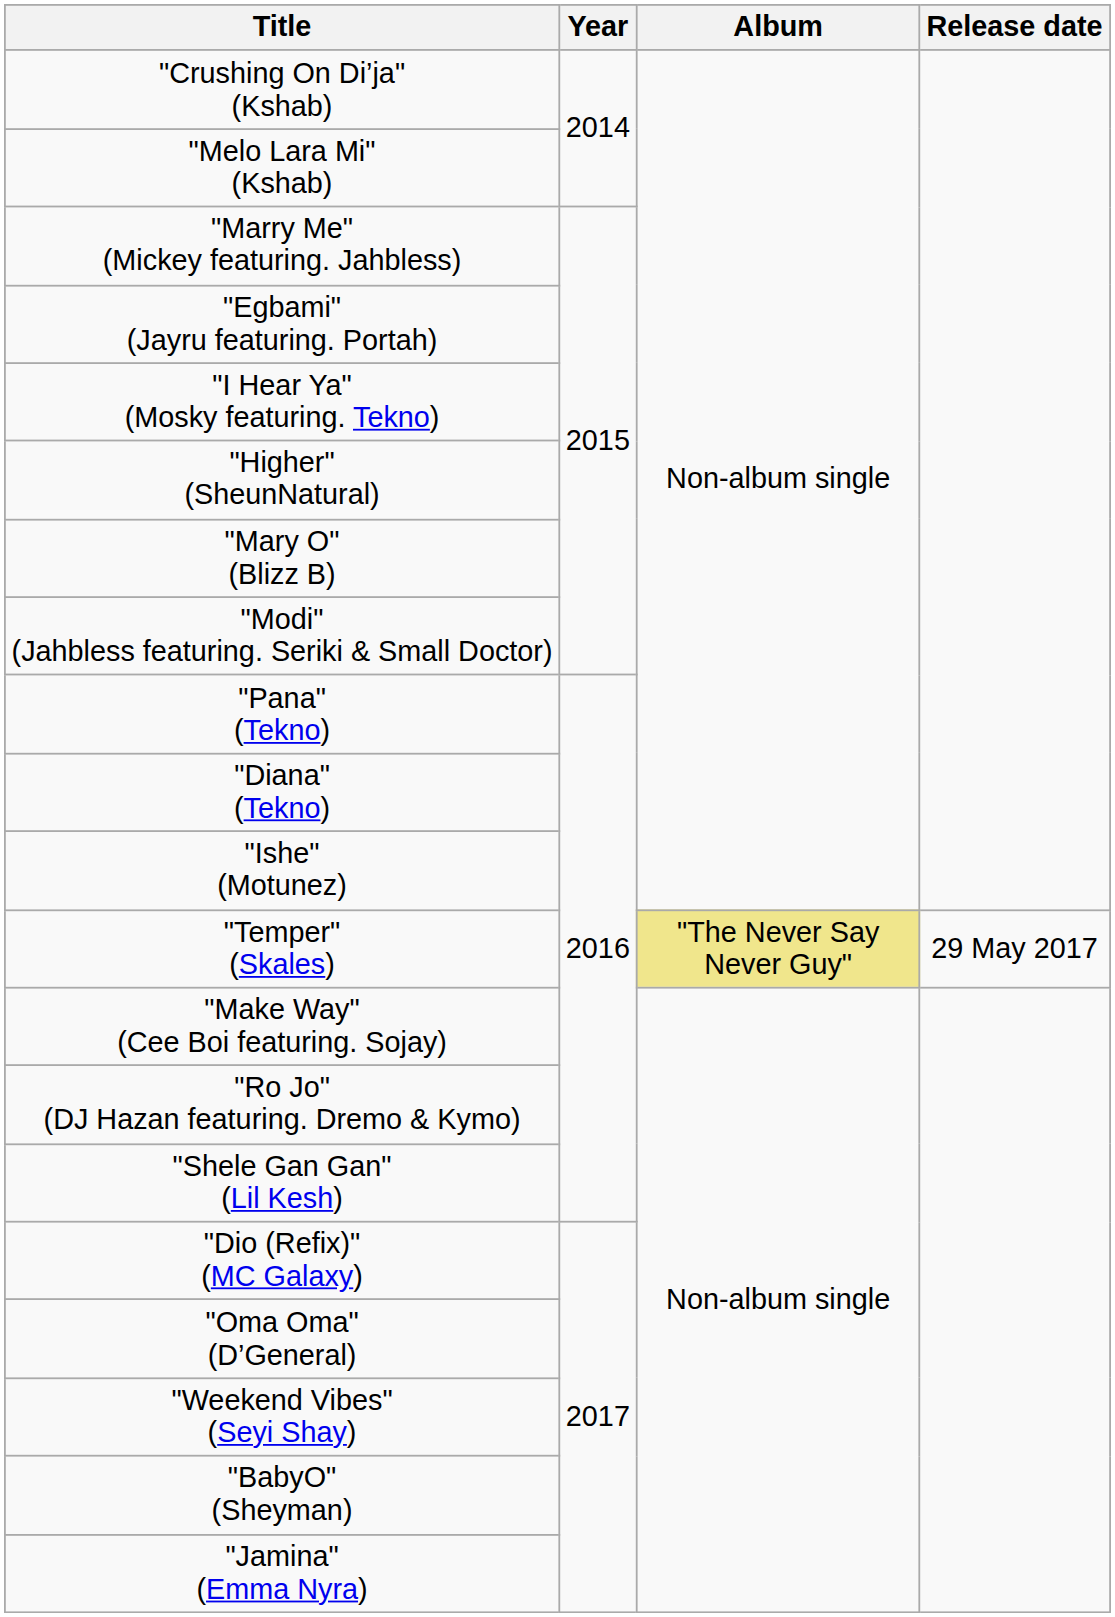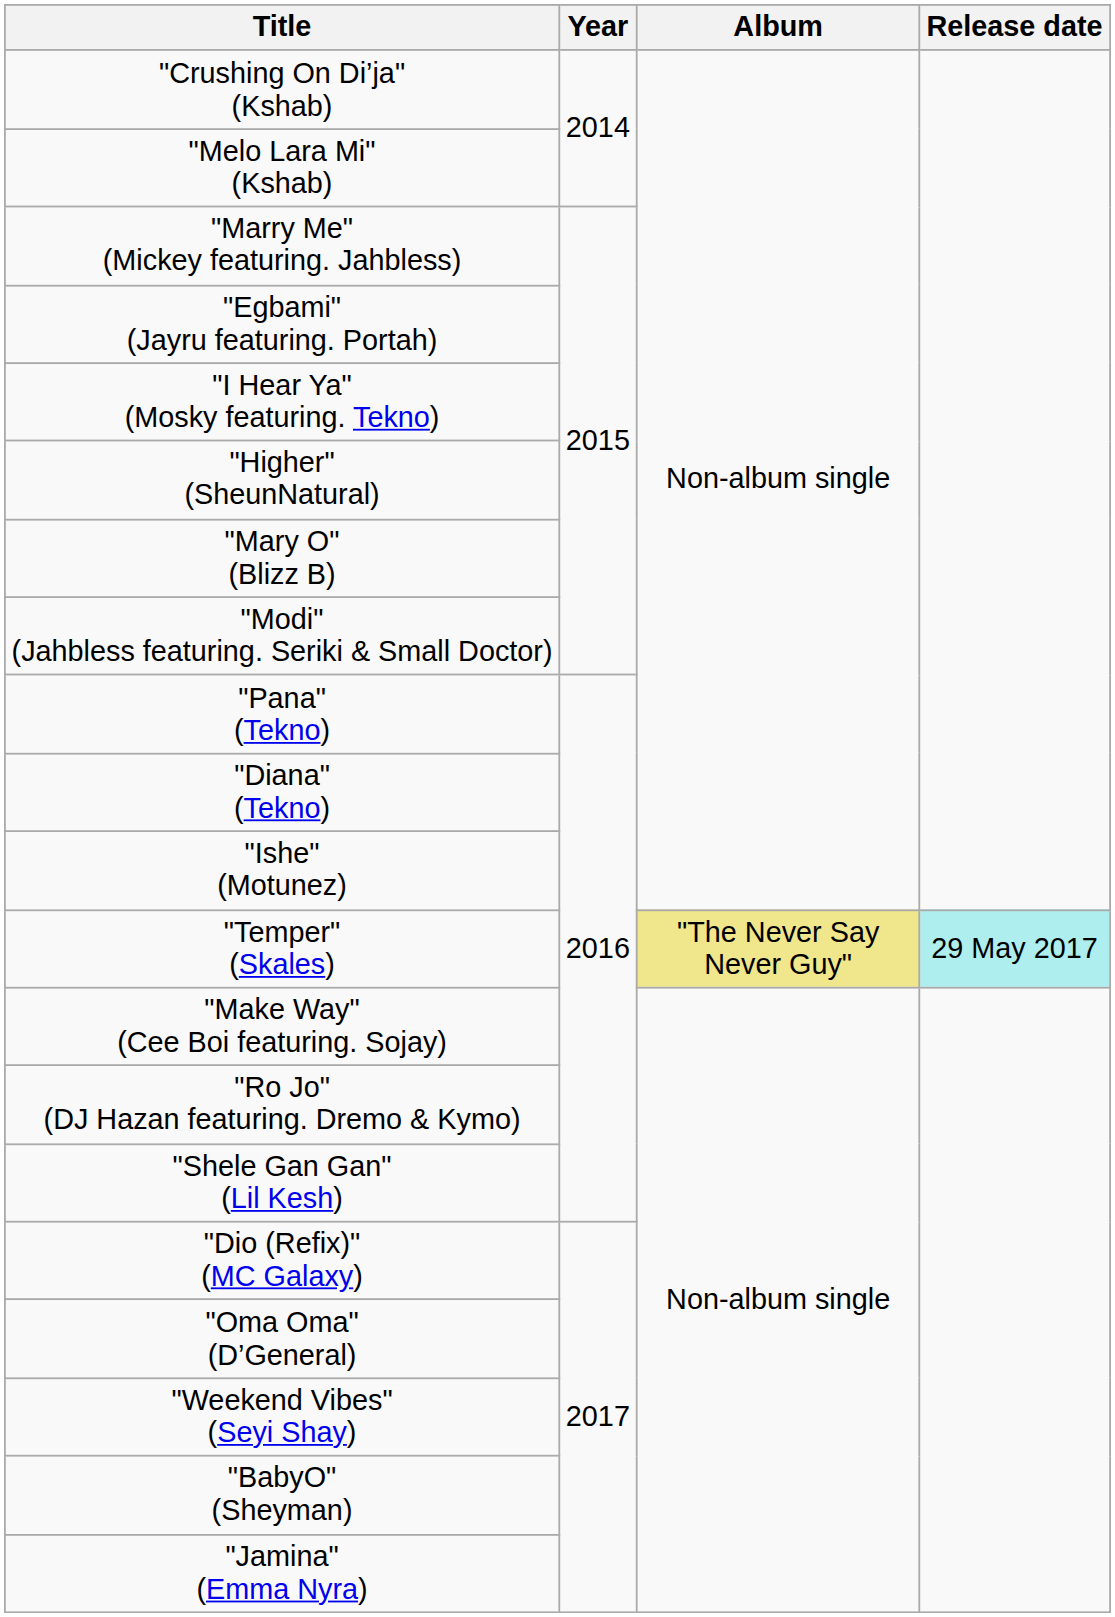(1014, 948) no background -> (1014, 948) paleturquoise background
